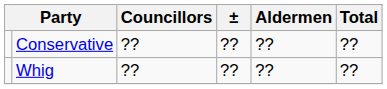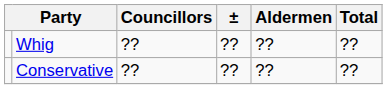rows swapped: (65, 44) <-> (35, 70)
